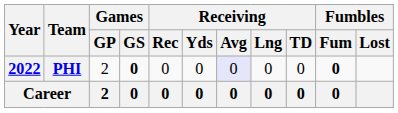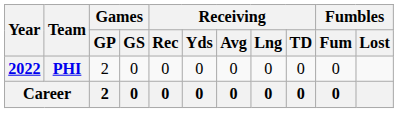(134, 68) bold -> (134, 68) normal
(234, 68) lavender background -> (234, 68) no background
(336, 68) bold -> (336, 68) normal
